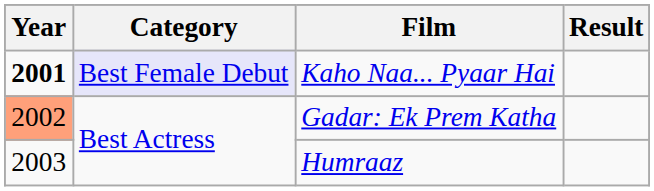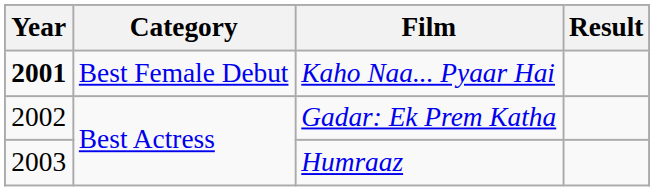(184, 72) lavender background -> (184, 72) no background
(39, 117) lightsalmon background -> (39, 117) no background
